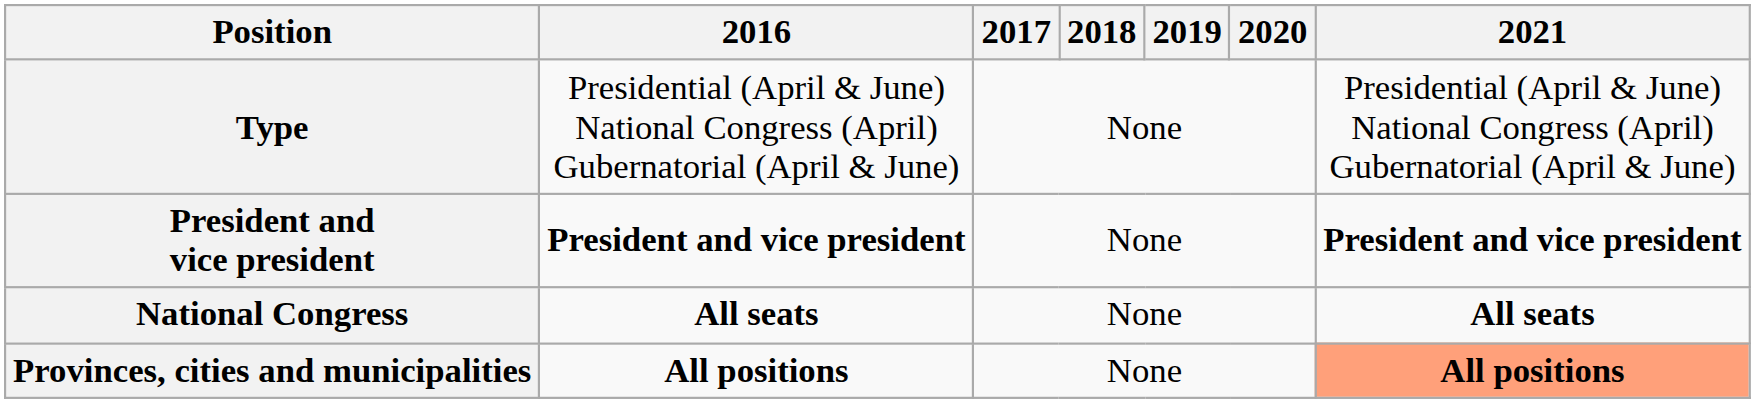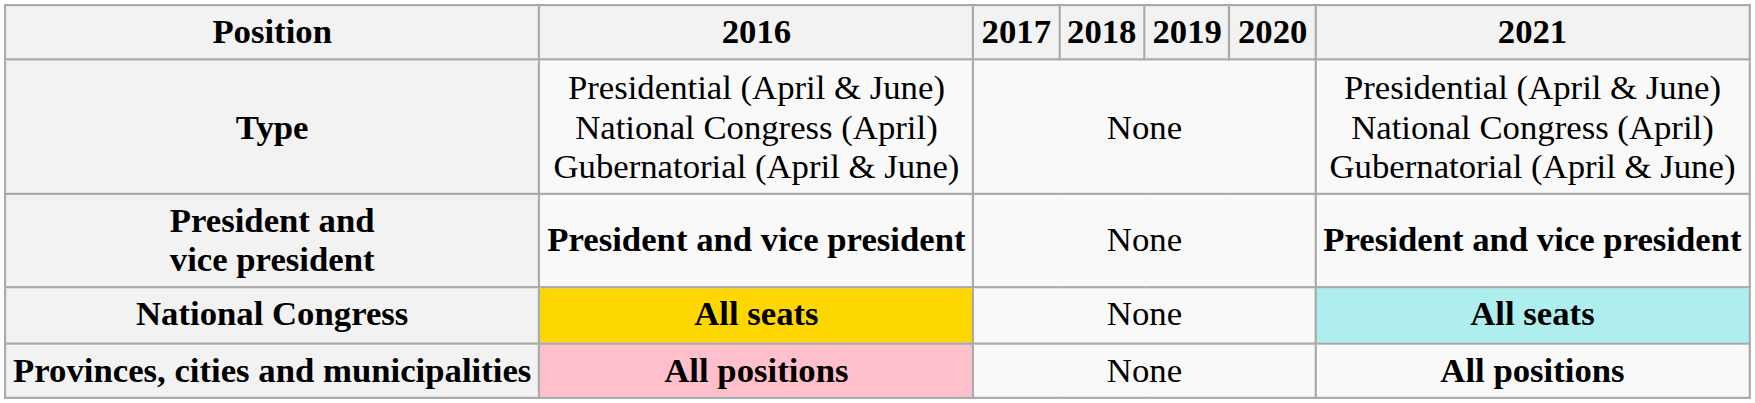(756, 314) no background -> (756, 314) gold background
(1532, 314) no background -> (1532, 314) paleturquoise background
(756, 369) no background -> (756, 369) pink background
(1532, 369) lightsalmon background -> (1532, 369) no background
